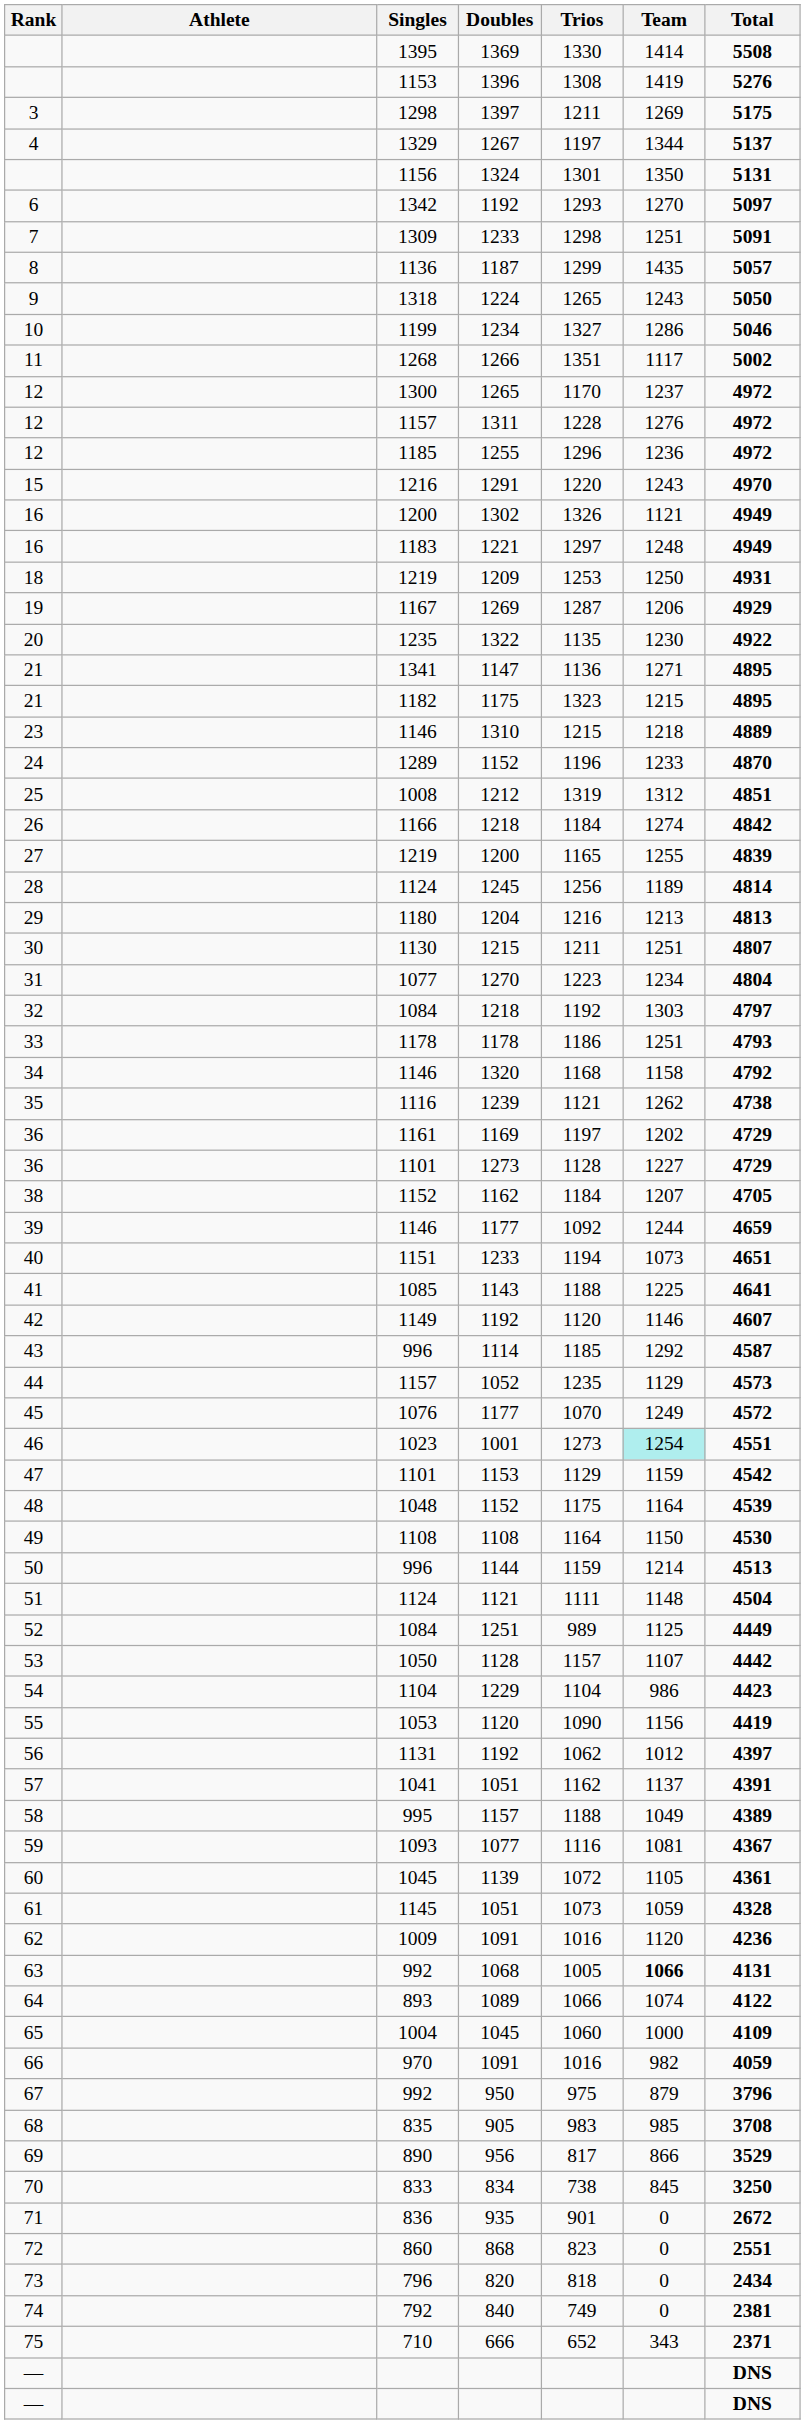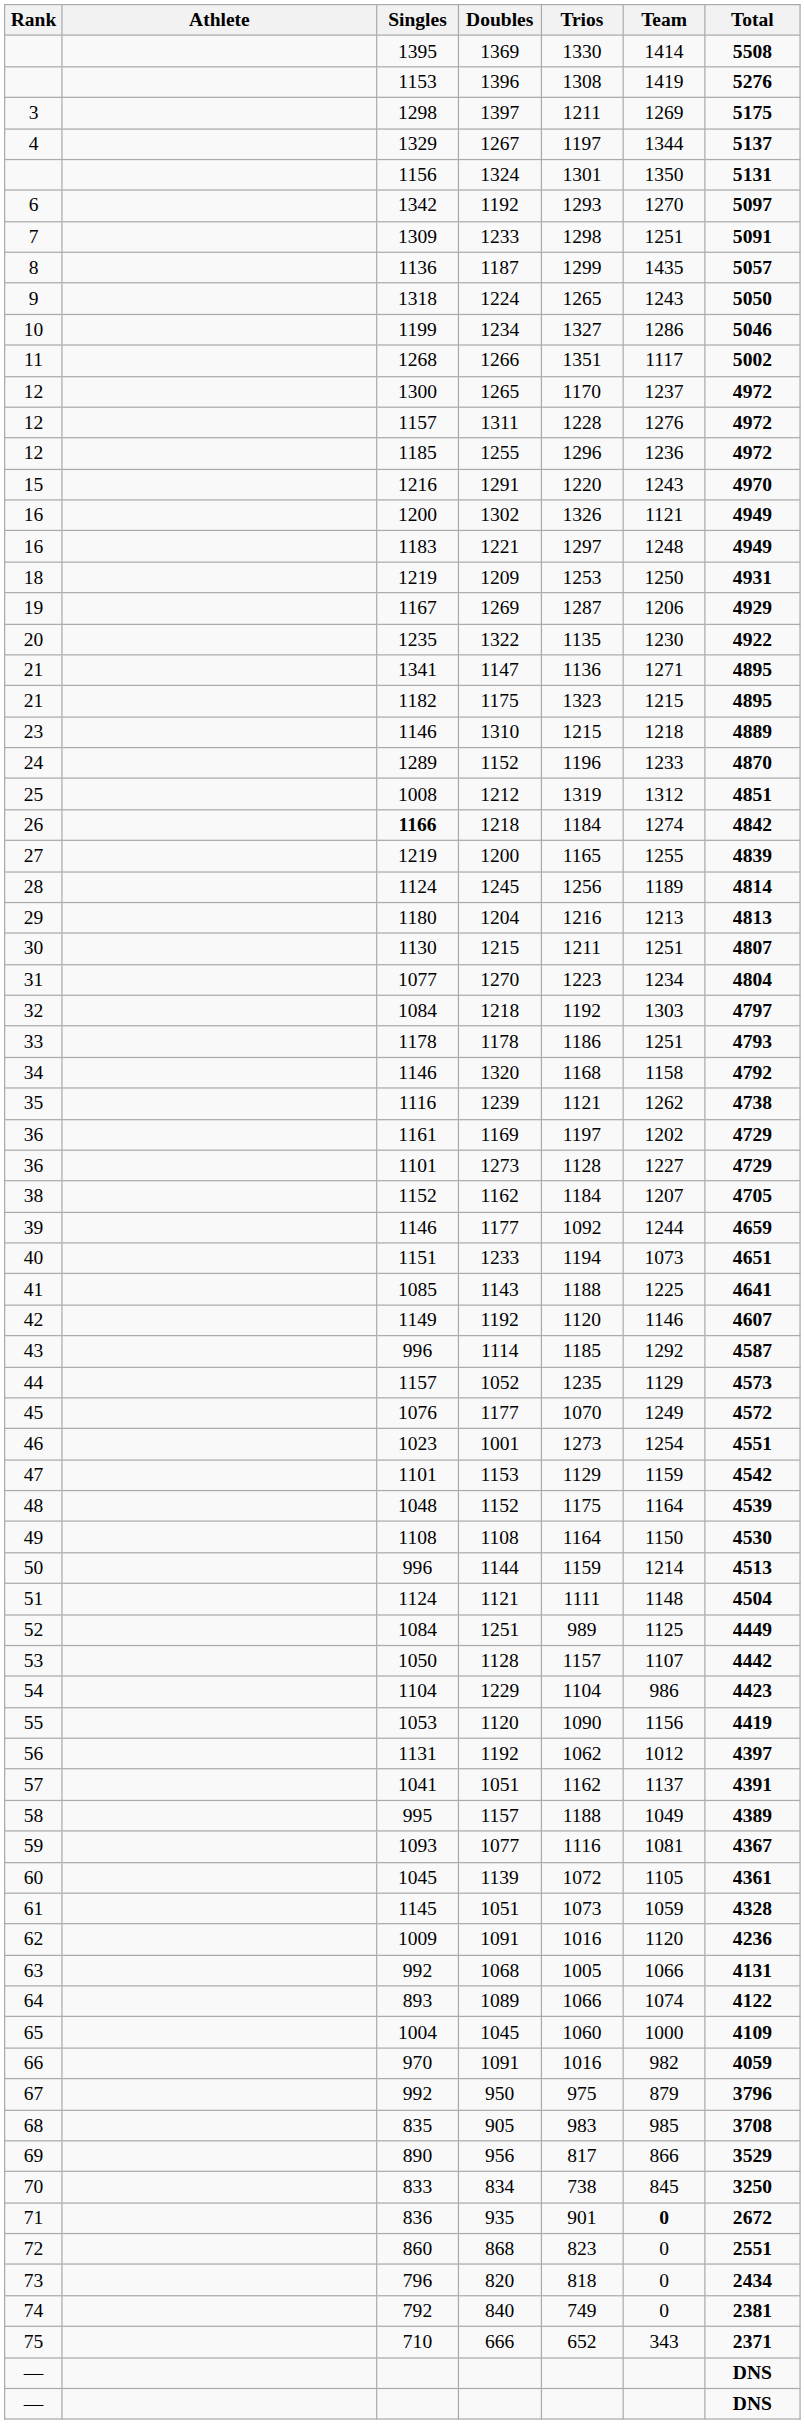(418, 824) normal -> (418, 824) bold
(664, 1444) paleturquoise background -> (664, 1444) no background
(664, 1970) bold -> (664, 1970) normal
(664, 2217) normal -> (664, 2217) bold
